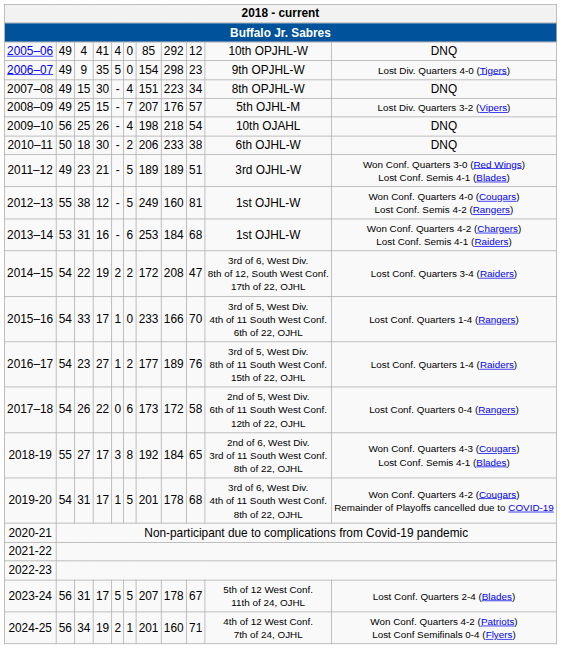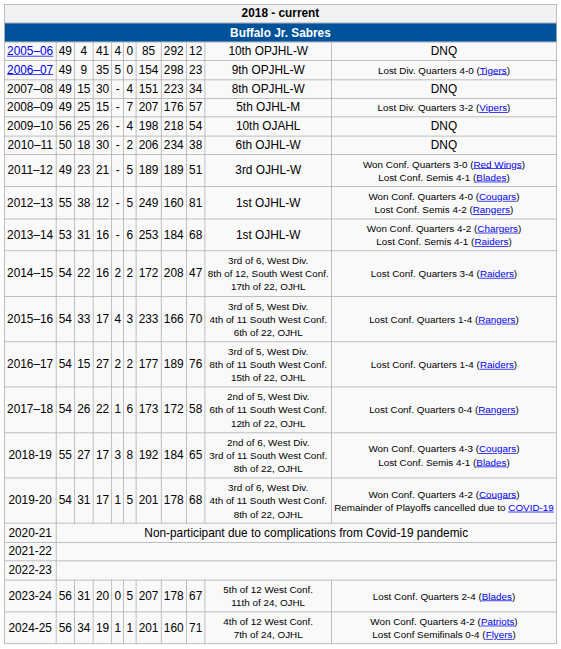(174, 145) 233 -> (174, 145) 234
(102, 273) 19 -> (102, 273) 16
(118, 319) 1 -> (118, 319) 4
(130, 319) 0 -> (130, 319) 3
(84, 364) 23 -> (84, 364) 15
(118, 364) 1 -> (118, 364) 2
(118, 409) 0 -> (118, 409) 1
(102, 595) 17 -> (102, 595) 20
(118, 595) 5 -> (118, 595) 0
(118, 627) 2 -> (118, 627) 1
